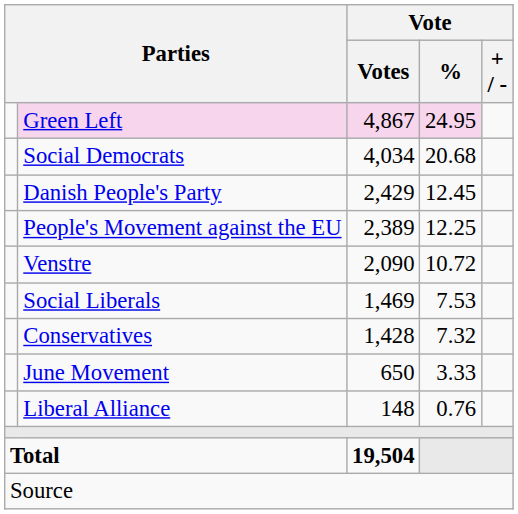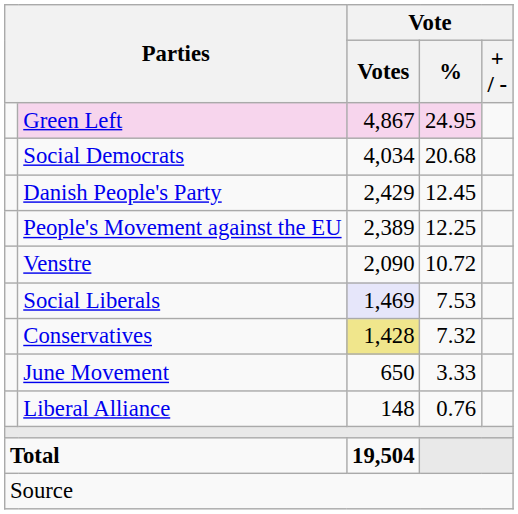(389, 300) no background -> (389, 300) lavender background
(389, 336) no background -> (389, 336) khaki background
